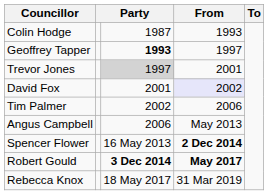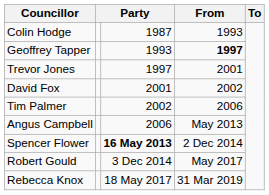(158, 50) bold -> (159, 50) normal
(229, 50) normal -> (230, 50) bold
(158, 69) lightgrey background -> (159, 69) no background
(229, 87) lavender background -> (230, 87) no background
(137, 143) normal -> (138, 143) bold
(212, 143) bold -> (213, 143) normal
(141, 161) bold -> (142, 161) normal
(216, 161) bold -> (217, 161) normal
